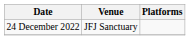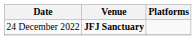(111, 27) normal -> (114, 27) bold
